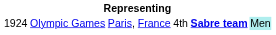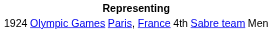(219, 23) bold -> (218, 23) normal
(260, 23) paleturquoise background -> (258, 23) no background
